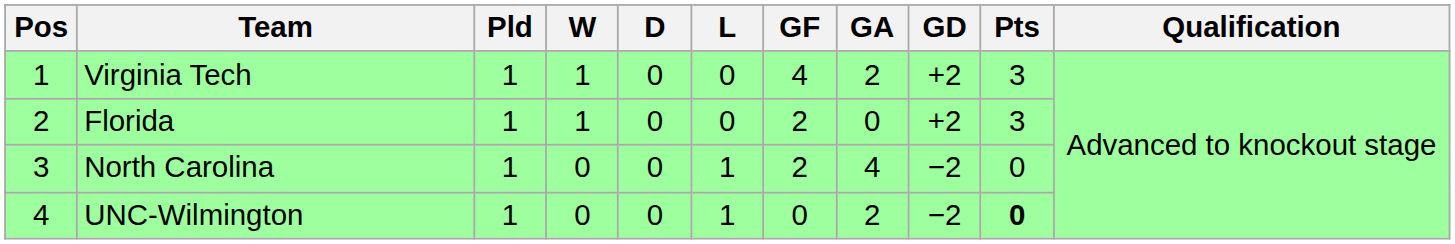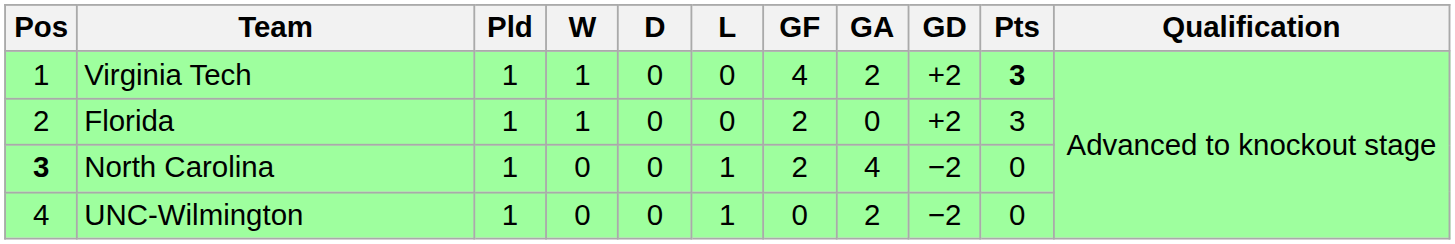(1017, 74) normal -> (1017, 74) bold
(41, 167) normal -> (41, 167) bold
(1017, 214) bold -> (1017, 214) normal
